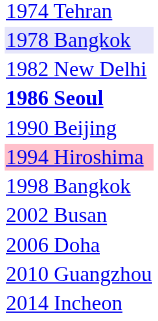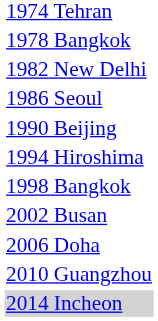(68, 40) lavender background -> (68, 40) no background
(55, 98) bold -> (54, 98) normal
(75, 157) pink background -> (75, 157) no background
(64, 303) no background -> (64, 303) lightgrey background
